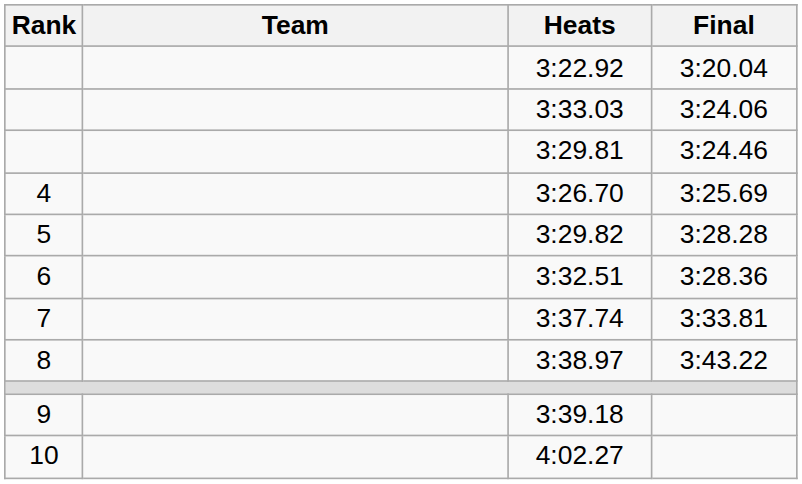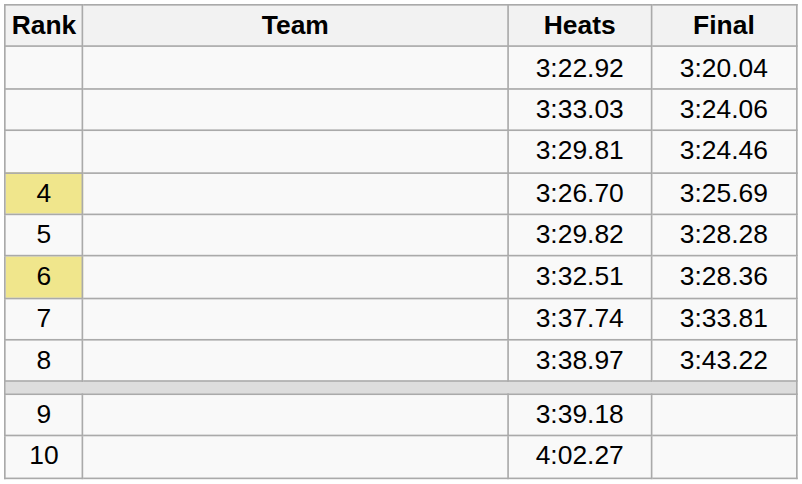(44, 192) no background -> (44, 192) khaki background
(44, 276) no background -> (44, 276) khaki background
